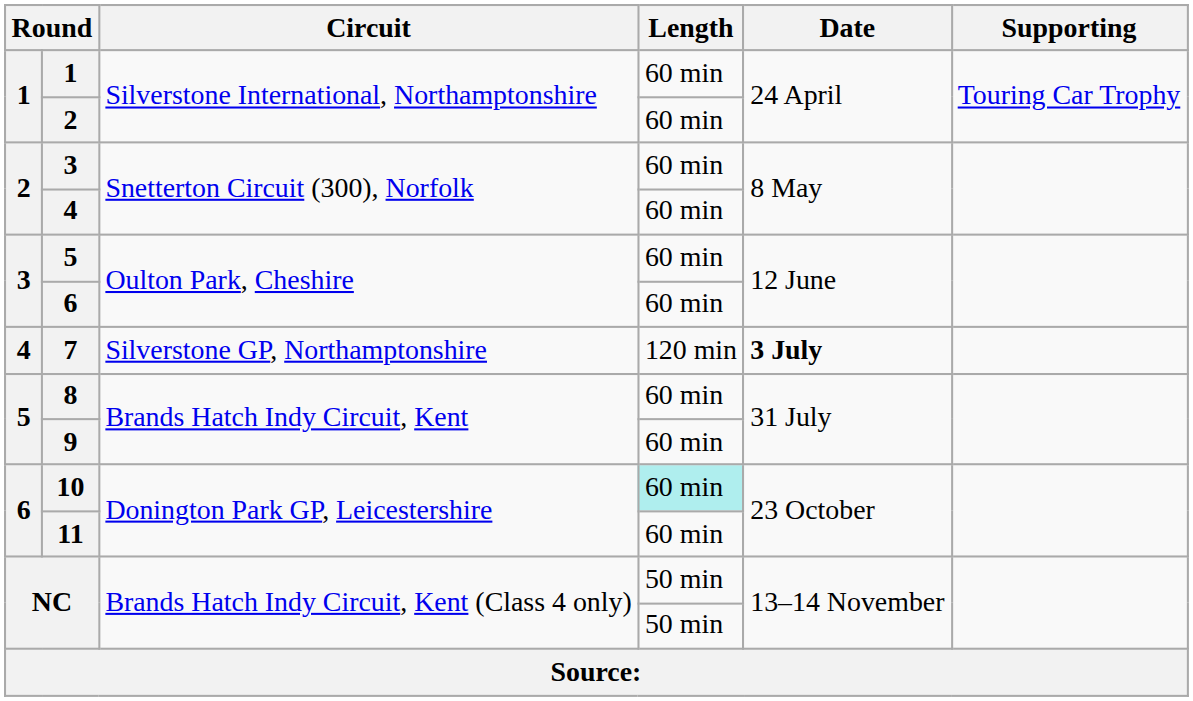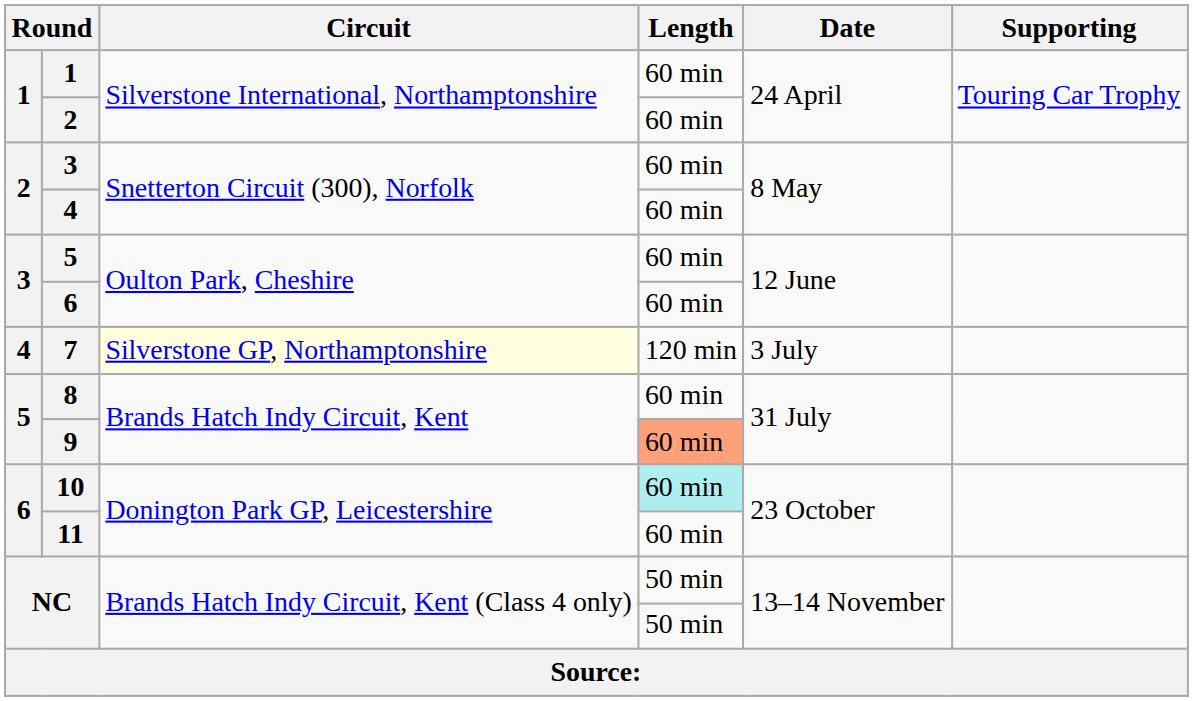(296, 349) no background -> (296, 349) lightyellow background
(786, 349) bold -> (784, 349) normal
(684, 441) no background -> (684, 441) lightsalmon background
